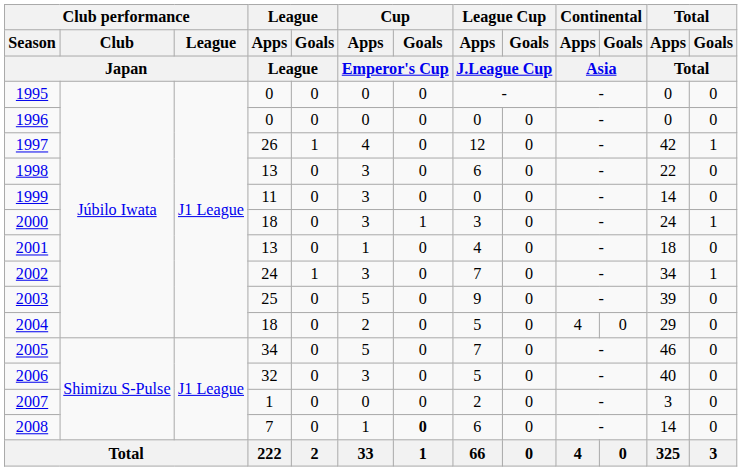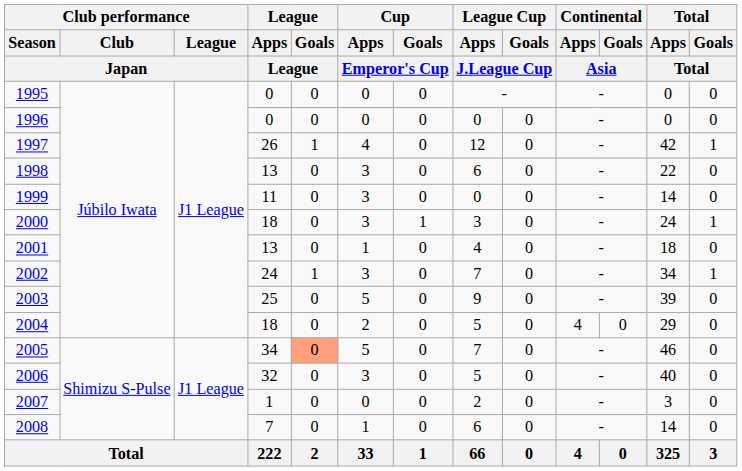(315, 350) no background -> (315, 350) lightsalmon background
(423, 427) bold -> (423, 427) normal
